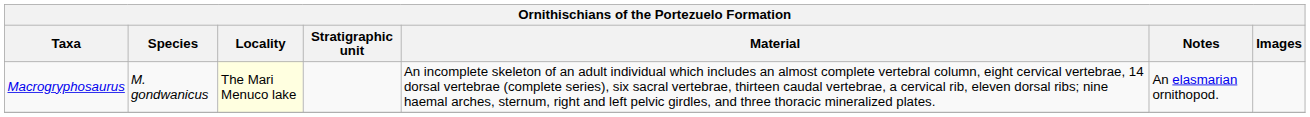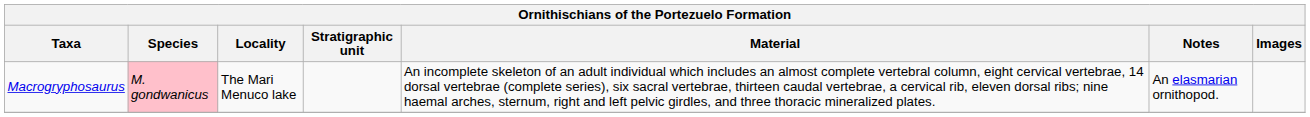(170, 87) no background -> (170, 87) pink background
(259, 87) lightyellow background -> (259, 87) no background
